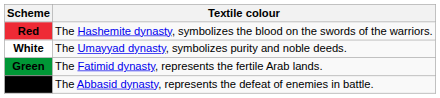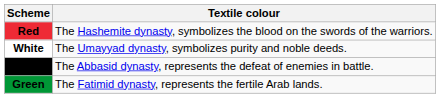rows swapped: (28, 66) <-> (28, 84)
